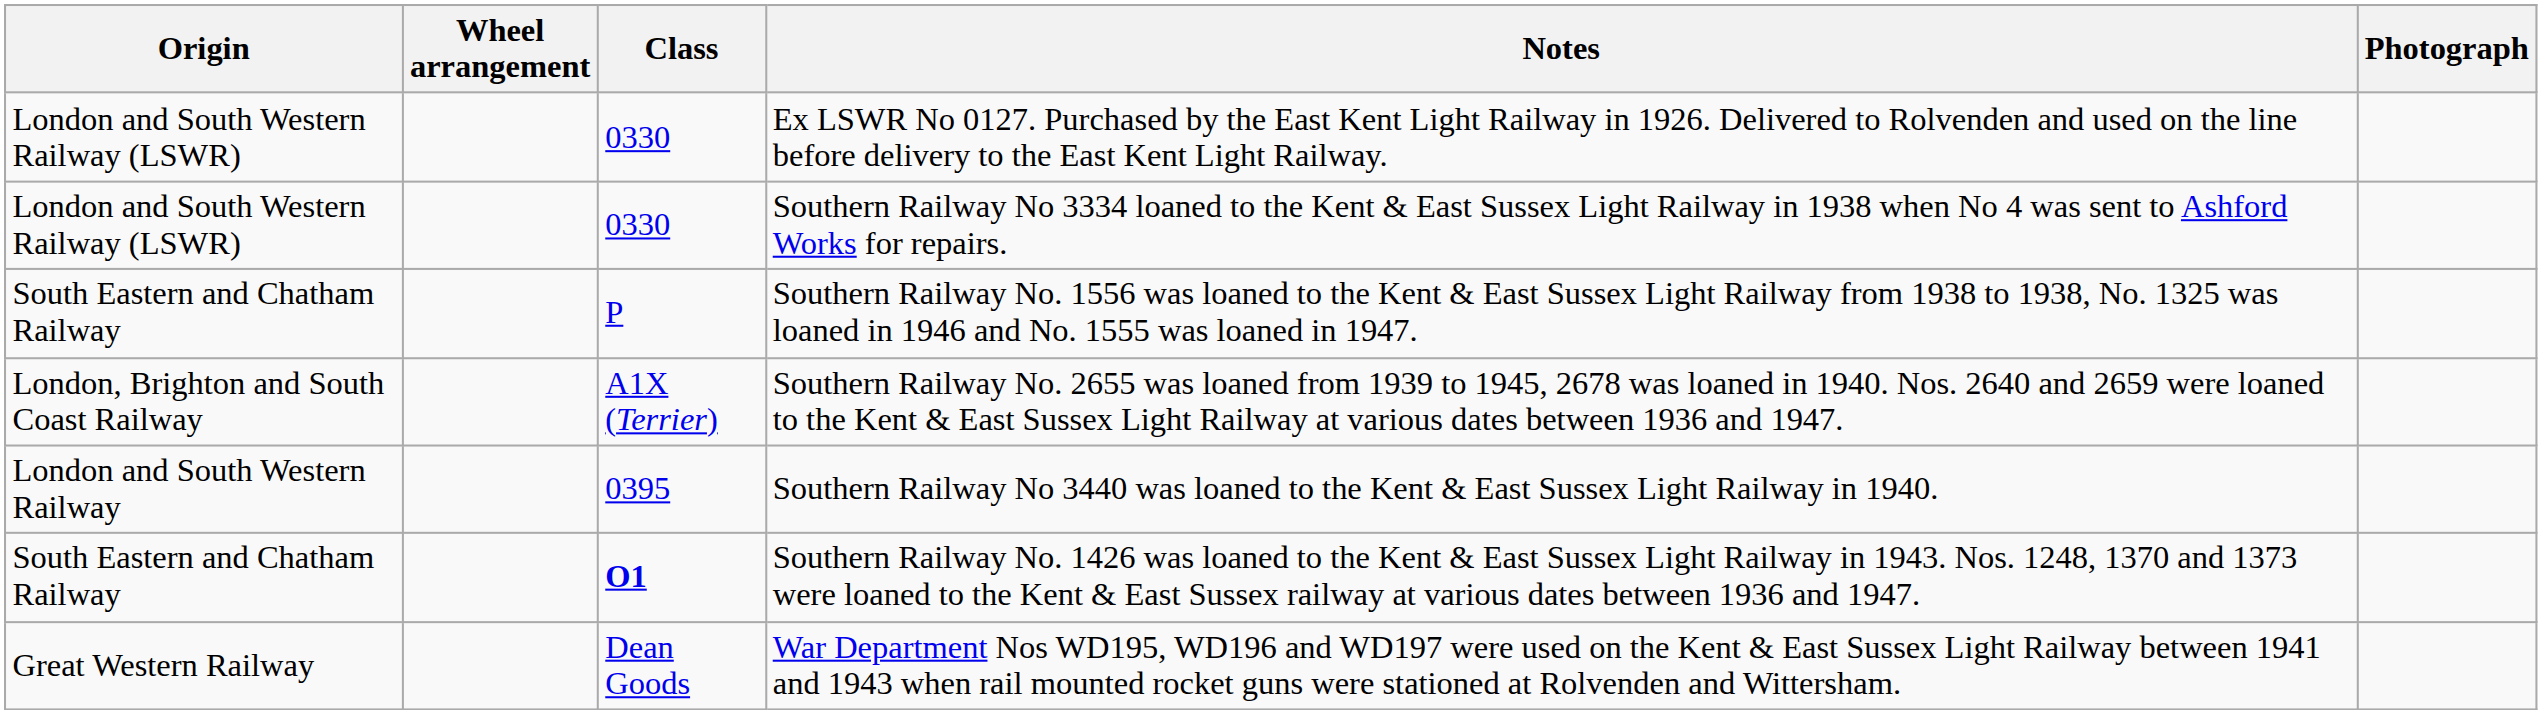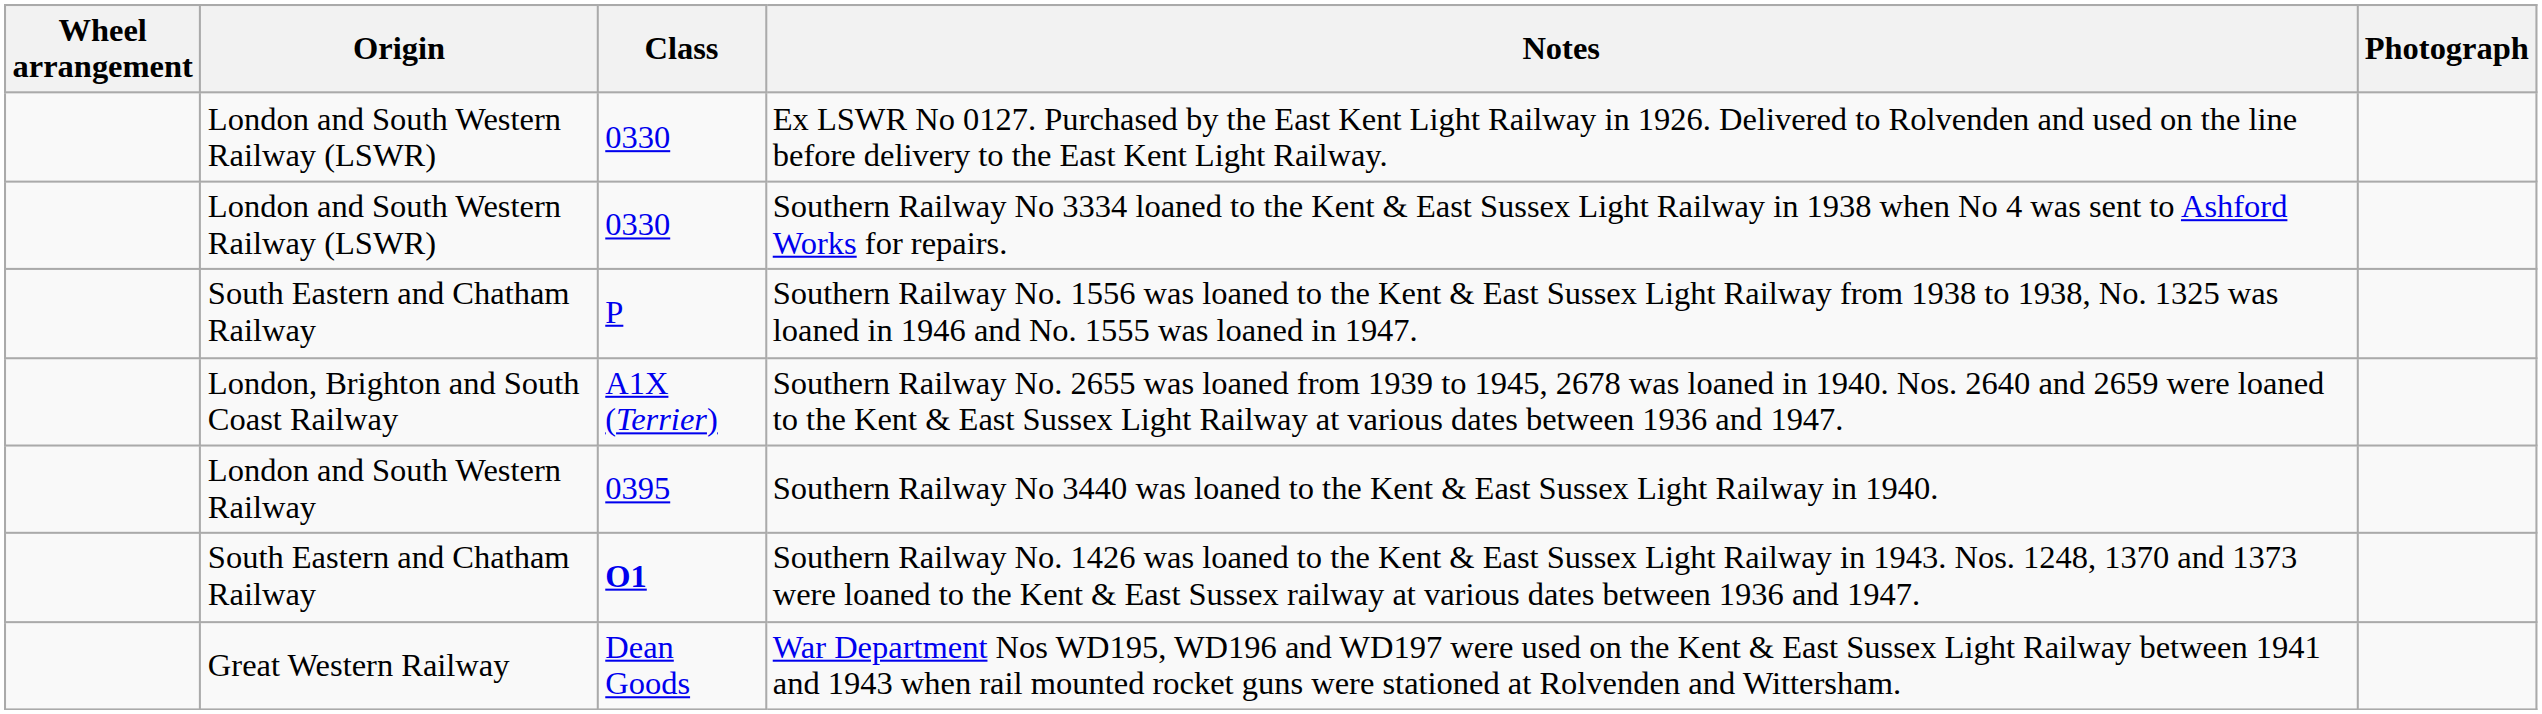columns swapped: (204, 48) <-> (500, 48)
